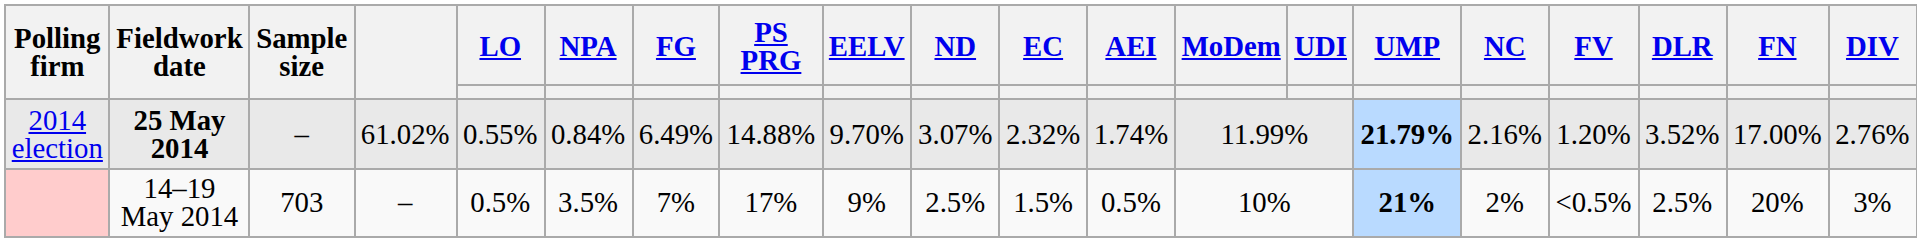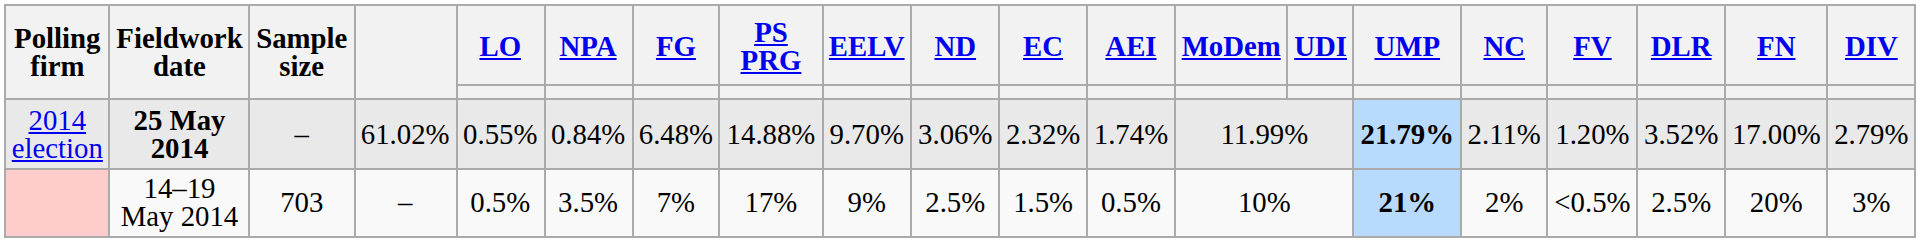(676, 134) 6.49% -> (676, 134) 6.48%
(955, 134) 3.07% -> (955, 134) 3.06%
(1505, 134) 2.16% -> (1504, 134) 2.11%
(1872, 134) 2.76% -> (1871, 134) 2.79%
